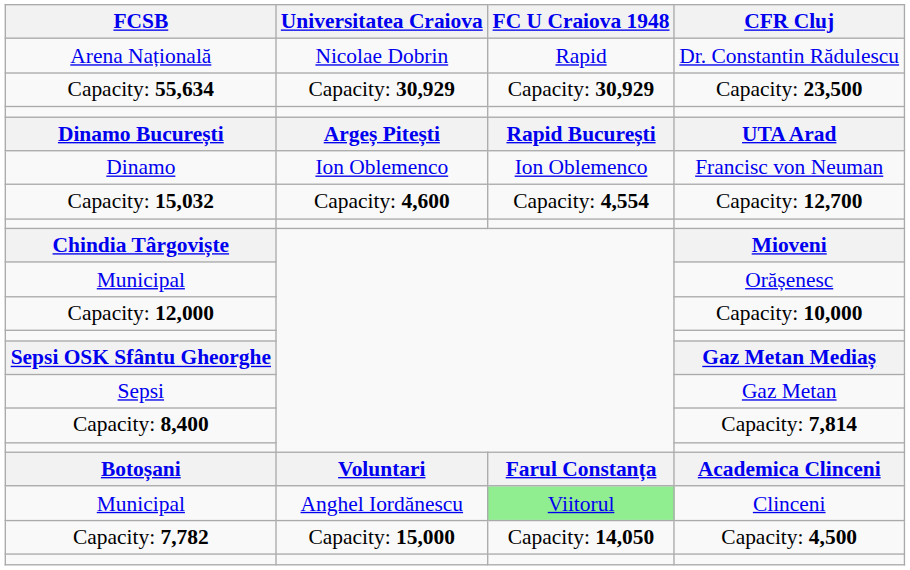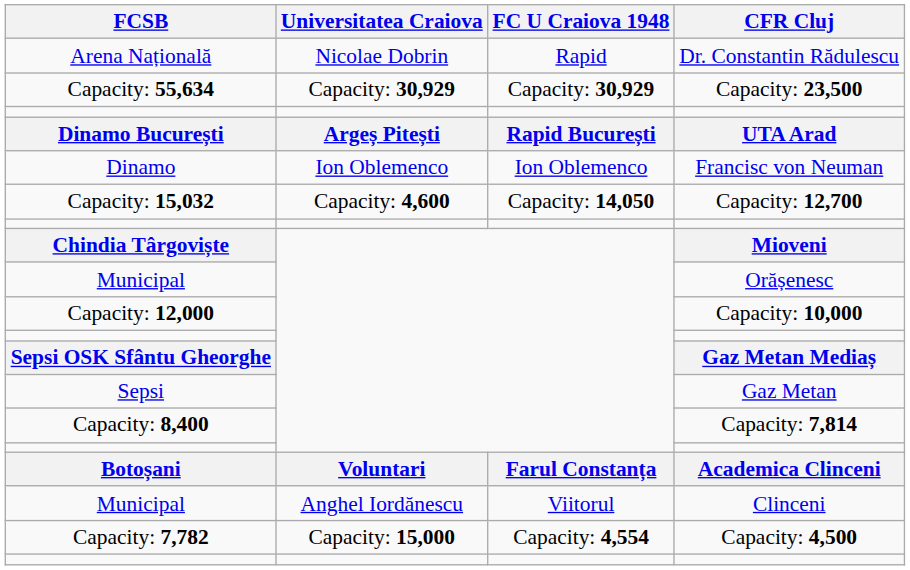(581, 201) Capacity: 4,554 -> (581, 201) Capacity: 14,050
(581, 503) lightgreen background -> (581, 503) no background
(581, 537) Capacity: 14,050 -> (581, 537) Capacity: 4,554
